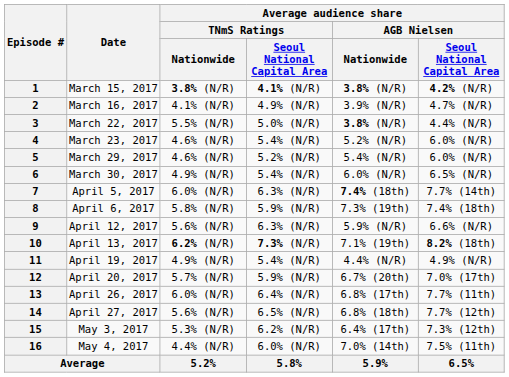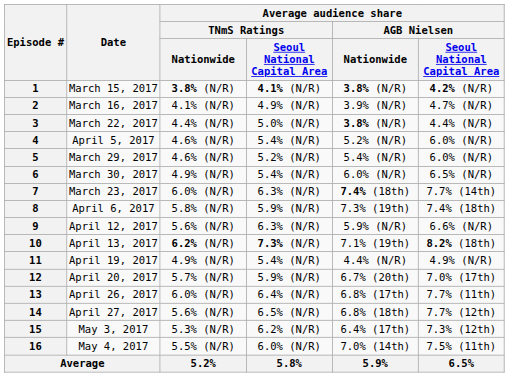(203, 123) 5.5% (N/R) -> (203, 123) 4.4% (N/R)
(113, 140) March 23, 2017 -> (113, 140) April 5, 2017
(113, 192) April 5, 2017 -> (113, 192) March 23, 2017
(203, 346) 4.4% (N/R) -> (203, 346) 5.5% (N/R)
